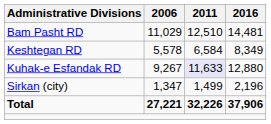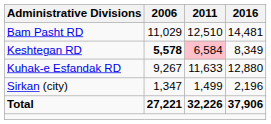(168, 50) normal -> (168, 50) bold
(208, 50) no background -> (208, 50) pink background
(205, 68) lavender background -> (205, 68) no background
